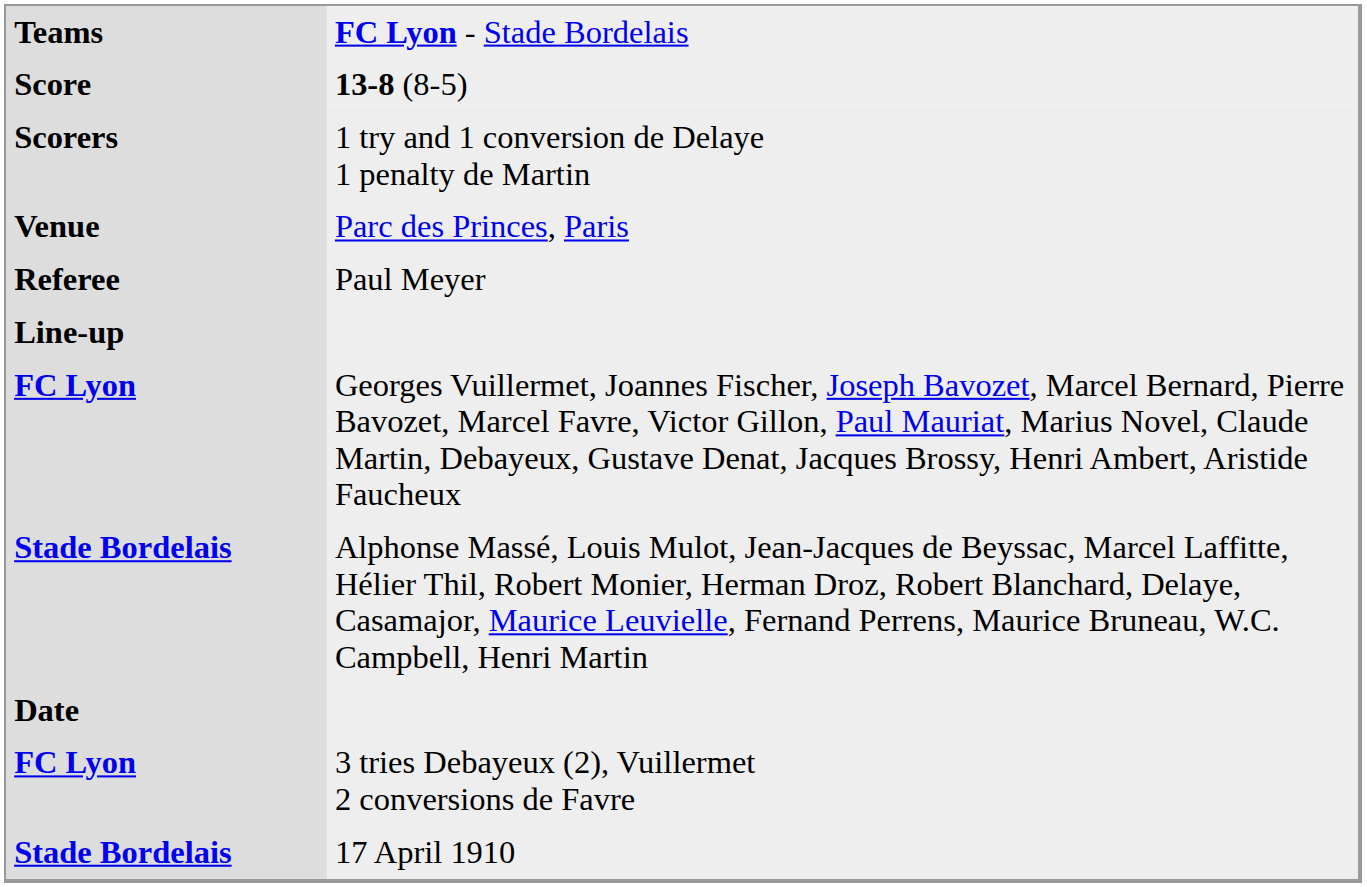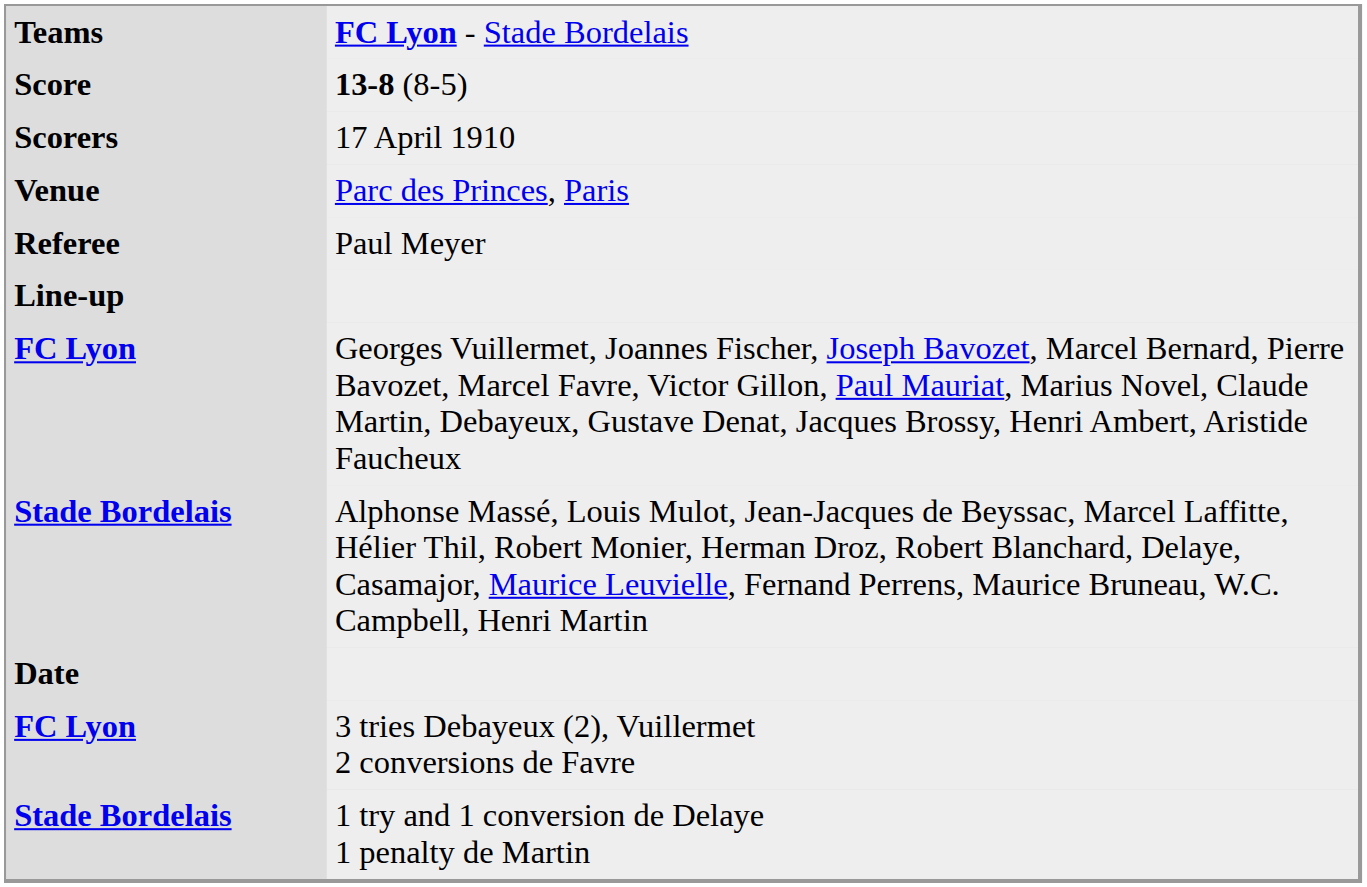(550, 155) 1 try and 1 conversion de Delaye 1 penalty de Martin -> (425, 137) 17 April 1910
(425, 852) 17 April 1910 -> (550, 833) 1 try and 1 conversion de Delaye 1 penalty de Martin
